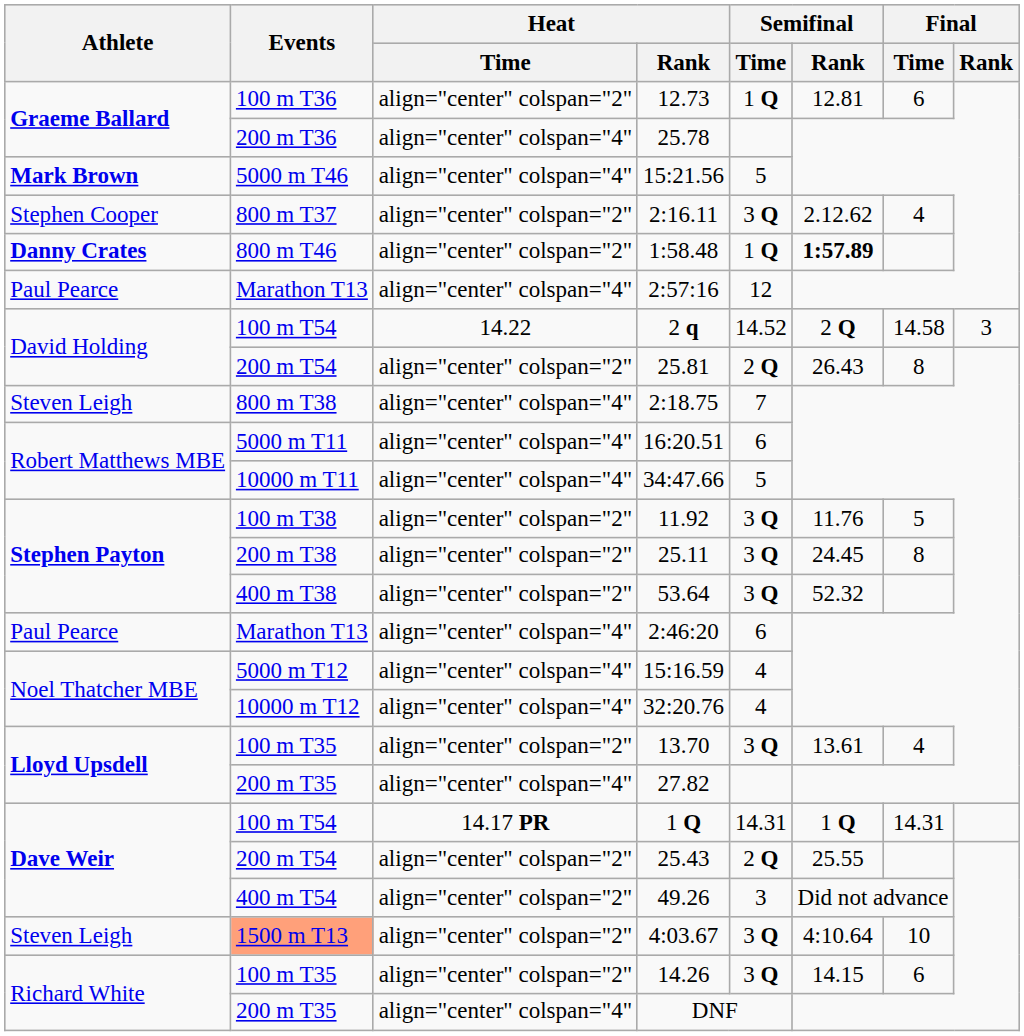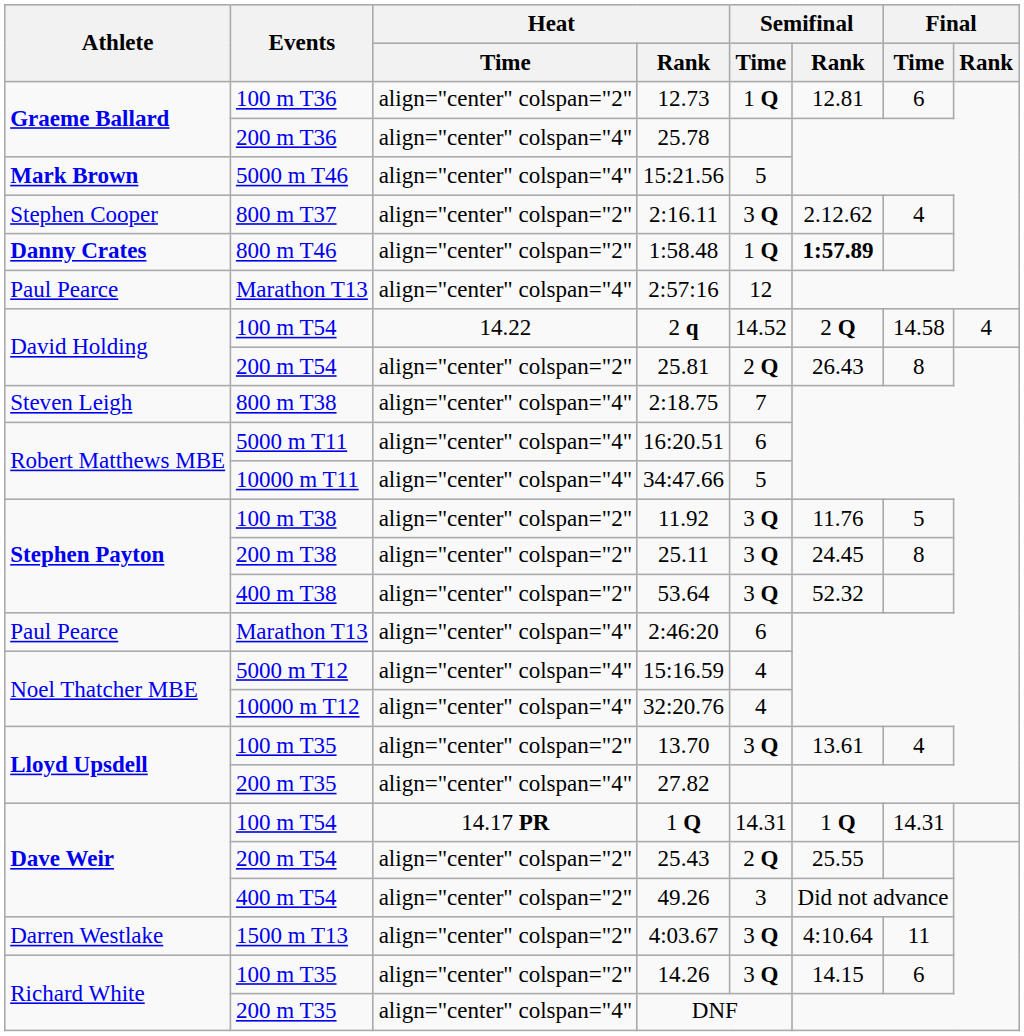(986, 327) 3 -> (986, 327) 4
(71, 935) Steven Leigh -> (87, 935) Darren Westlake
(292, 935) lightsalmon background -> (292, 935) no background
(919, 935) 10 -> (919, 935) 11
